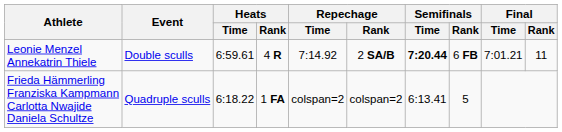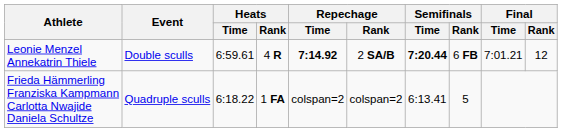(318, 56) normal -> (318, 56) bold
(541, 56) 11 -> (541, 56) 12
